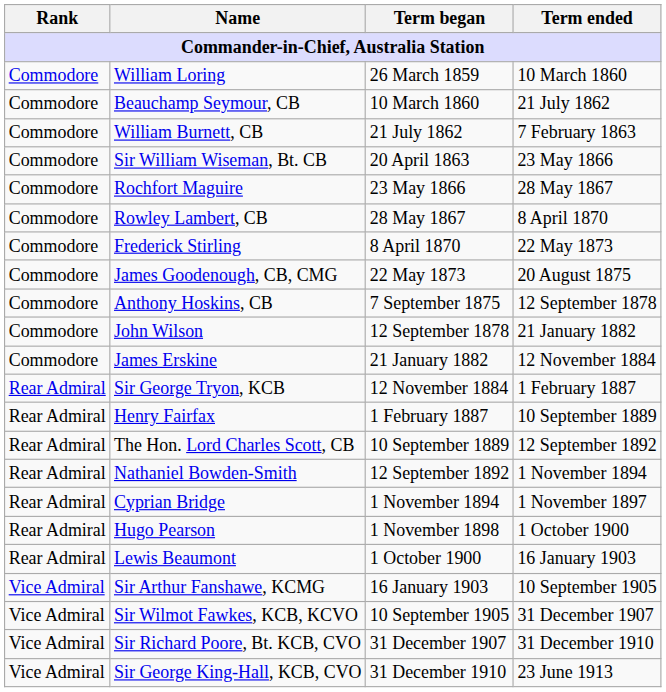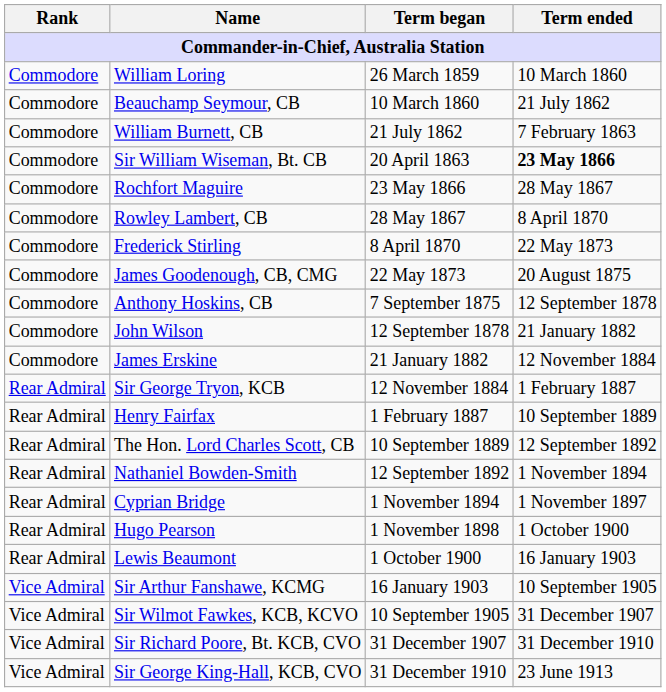(565, 160) normal -> (566, 160) bold
